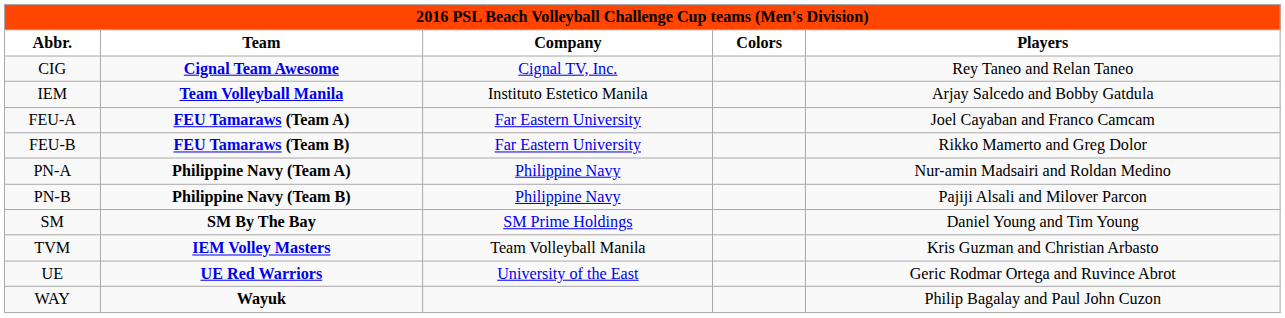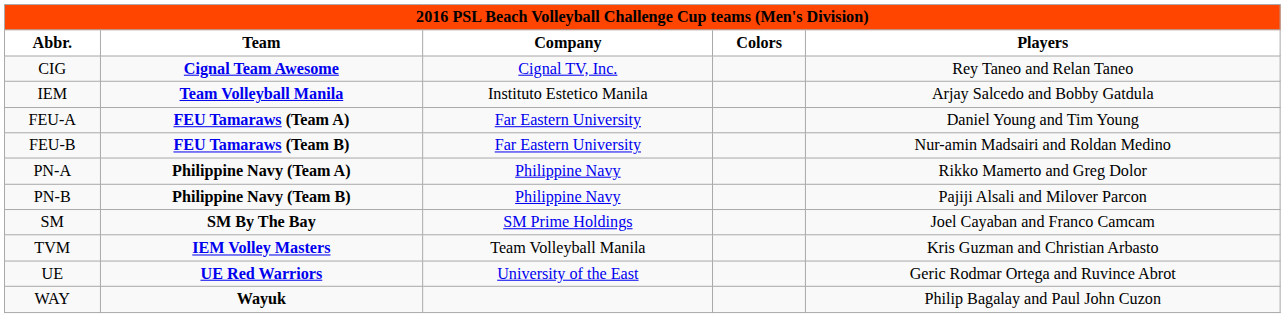(1043, 119) Joel Cayaban and Franco Camcam -> (1043, 119) Daniel Young and Tim Young
(1043, 145) Rikko Mamerto and Greg Dolor -> (1043, 145) Nur-amin Madsairi and Roldan Medino
(1043, 171) Nur-amin Madsairi and Roldan Medino -> (1043, 171) Rikko Mamerto and Greg Dolor
(1043, 222) Daniel Young and Tim Young -> (1043, 222) Joel Cayaban and Franco Camcam
